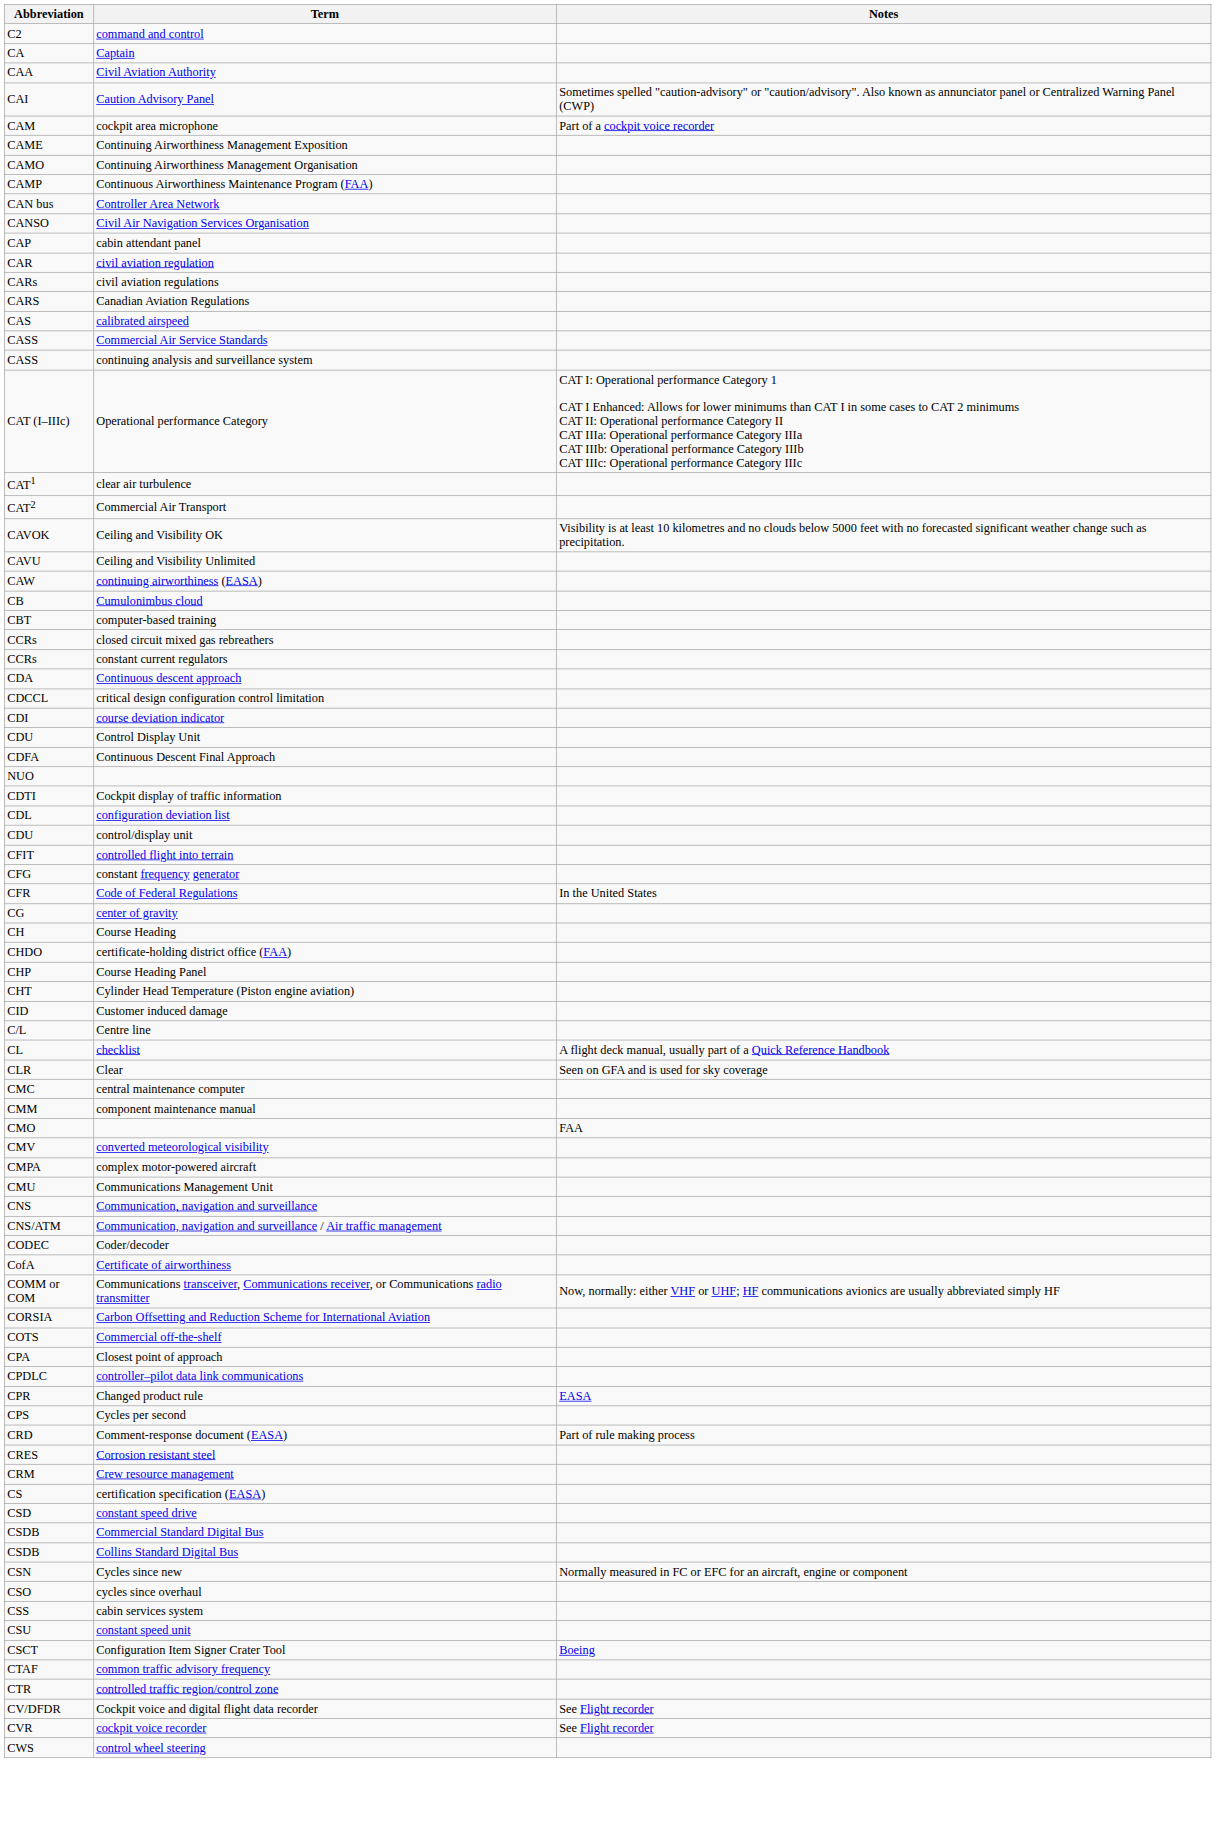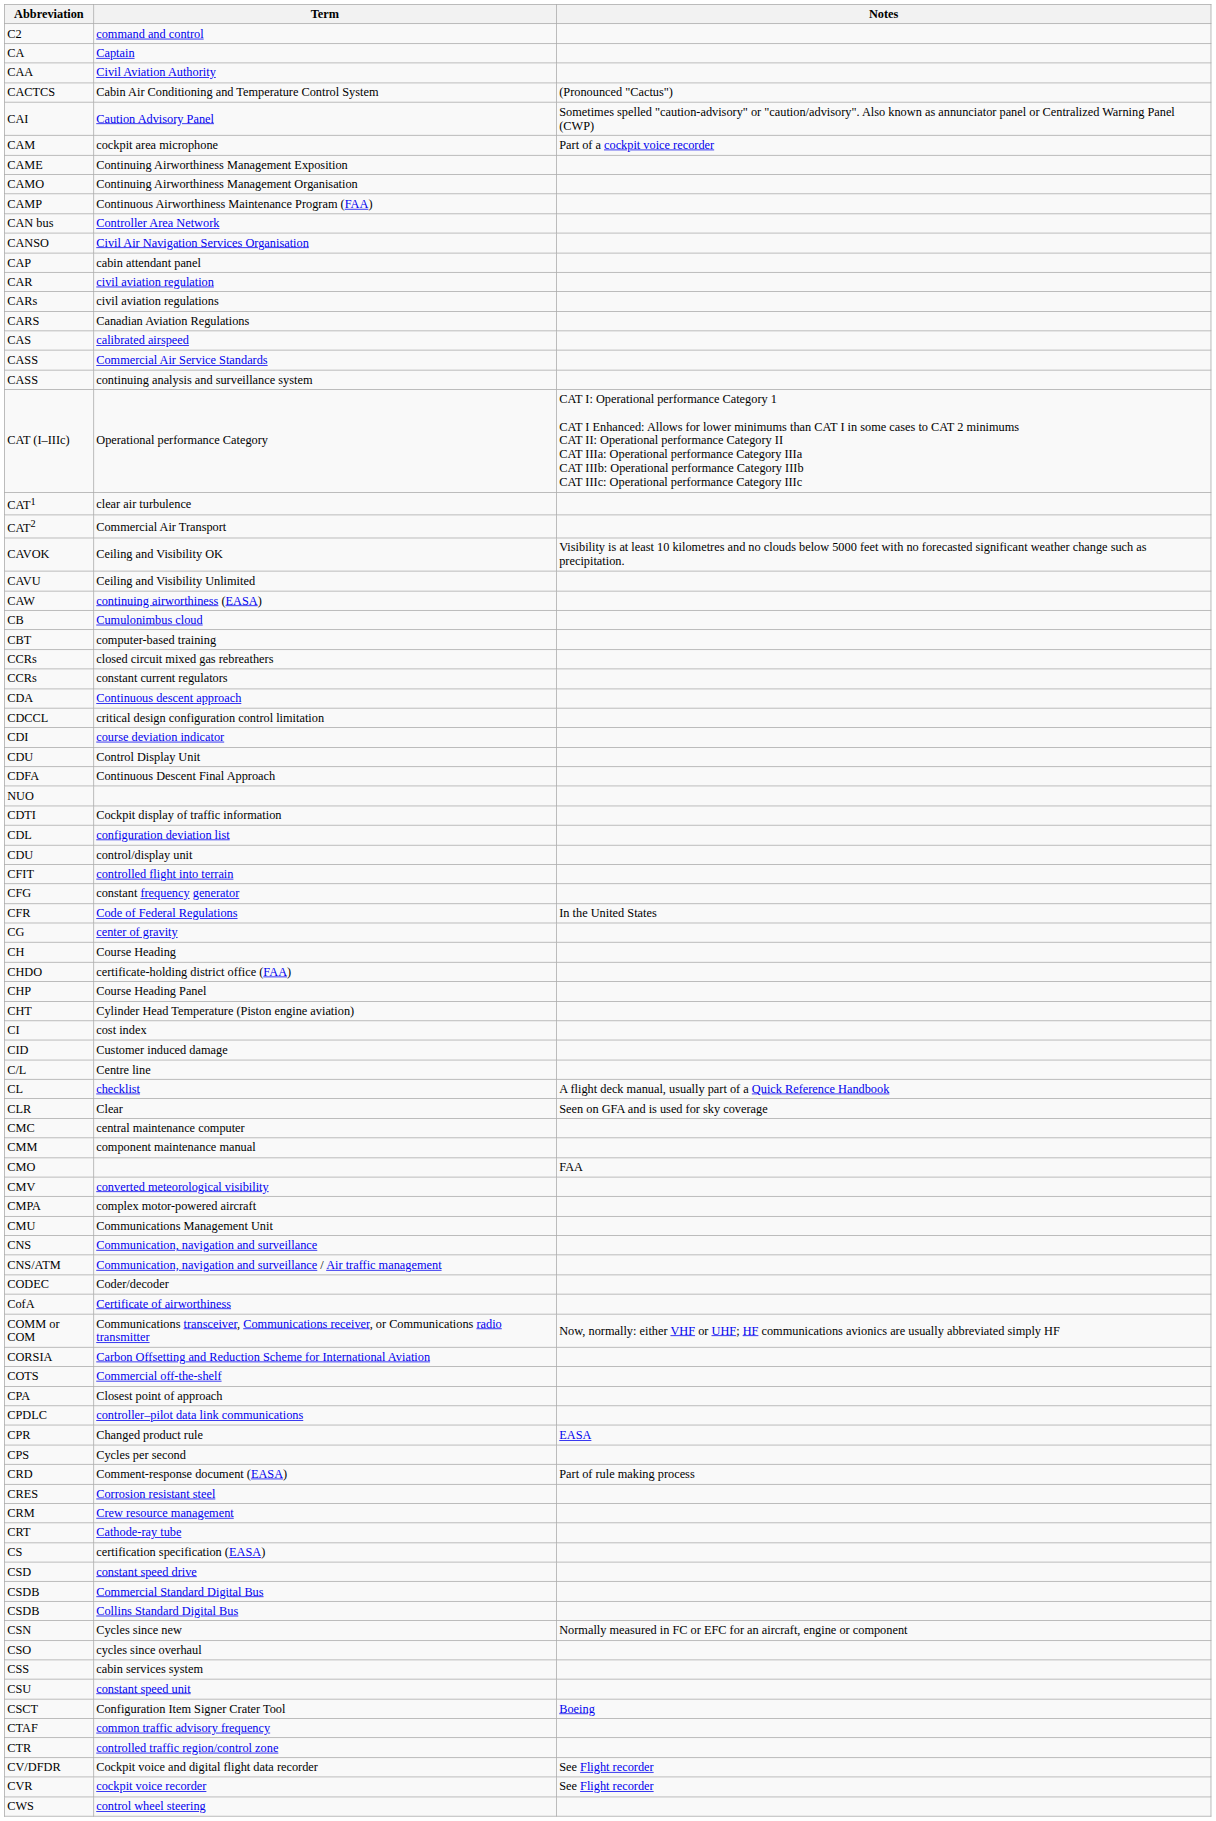+ row: (31, 92)
+ row: (13, 1030)
+ row: (19, 1532)
